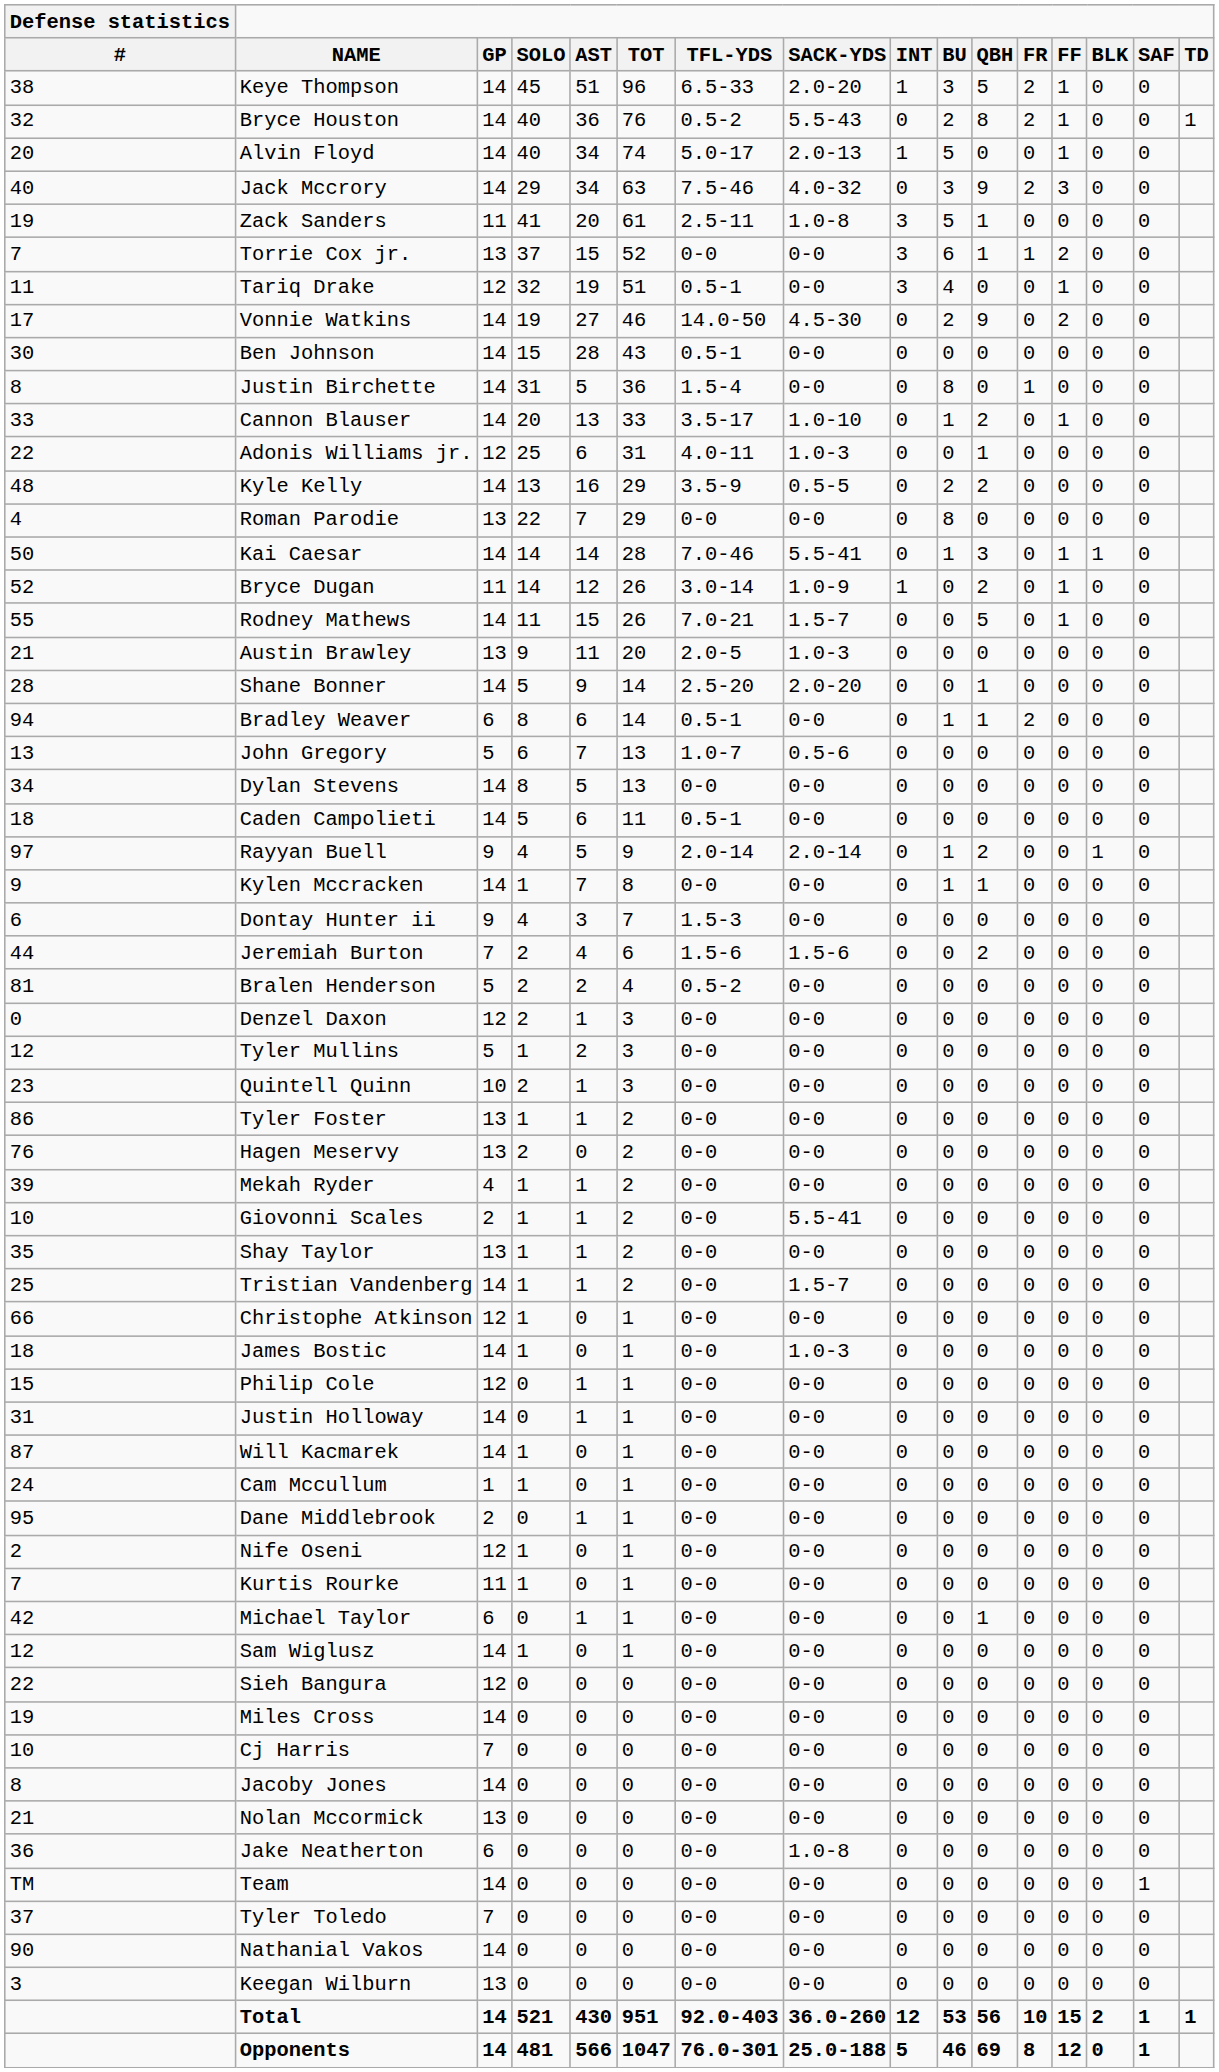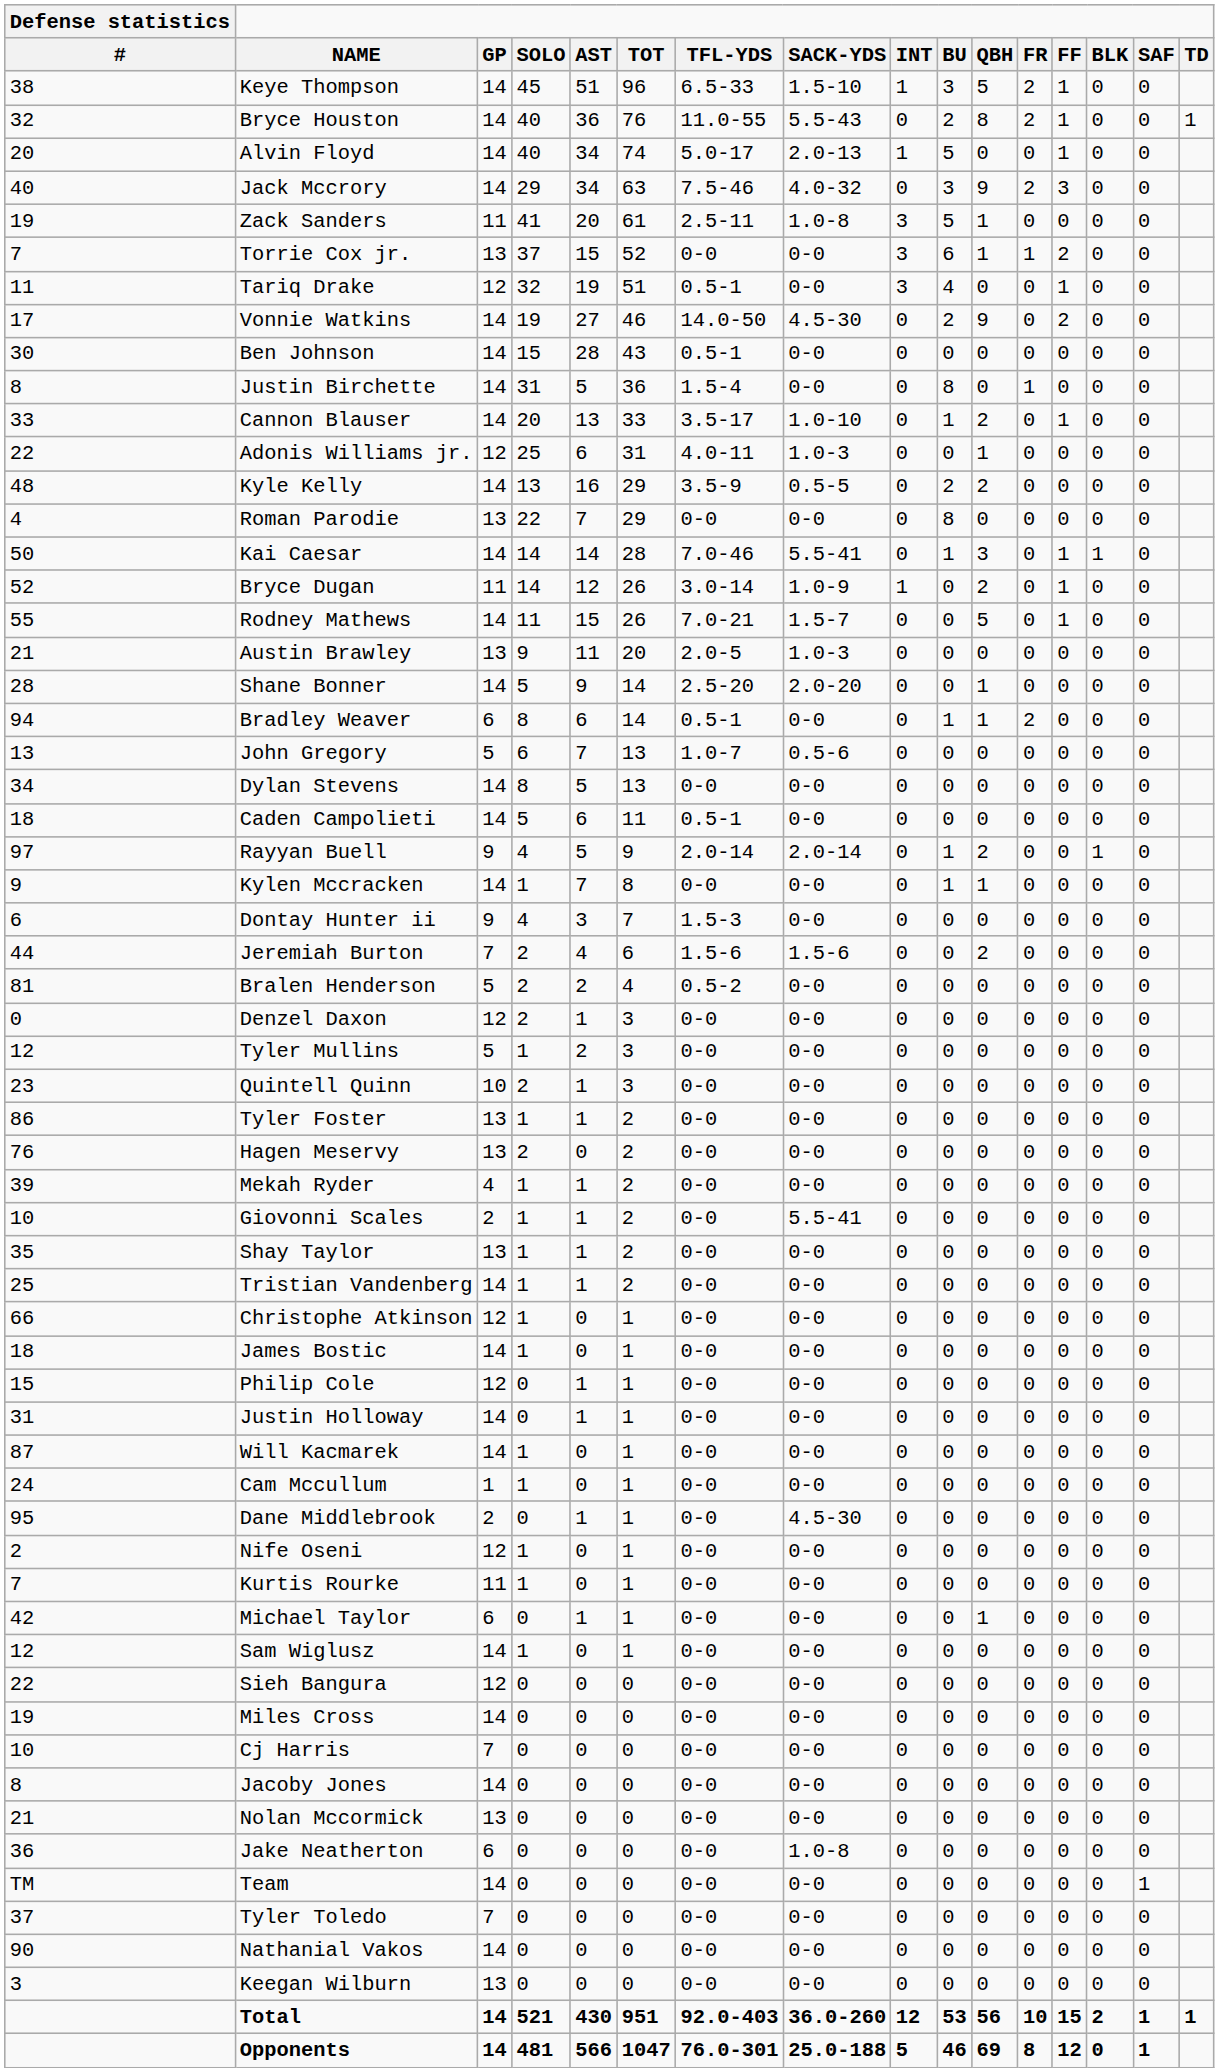(825, 88) 2.0-20 -> (825, 88) 1.5-10
(711, 121) 0.5-2 -> (723, 121) 11.0-55
(819, 1285) 1.5-7 -> (807, 1285) 0-0
(819, 1352) 1.0-3 -> (807, 1352) 0-0
(807, 1518) 0-0 -> (825, 1518) 4.5-30
